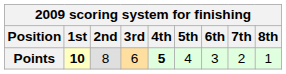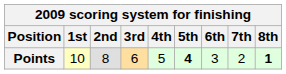(77, 58) bold -> (77, 58) normal
(161, 58) bold -> (161, 58) normal
(188, 58) normal -> (188, 58) bold
(268, 58) normal -> (268, 58) bold
